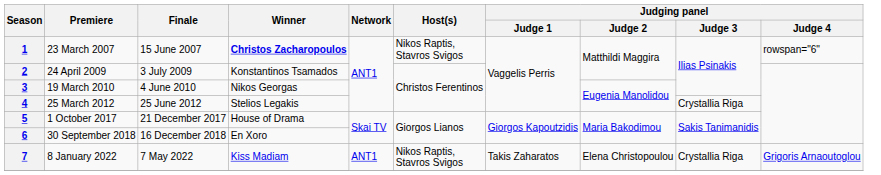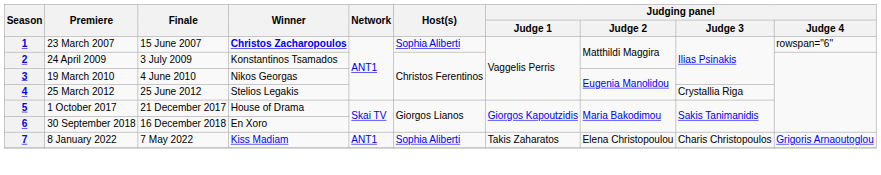(429, 50) Nikos Raptis, Stavros Svigos -> (428, 44) Sophia Aliberti
(429, 157) Nikos Raptis, Stavros Svigos -> (428, 140) Sophia Aliberti
(711, 157) Crystallia Riga -> (725, 140) Charis Christopoulos
